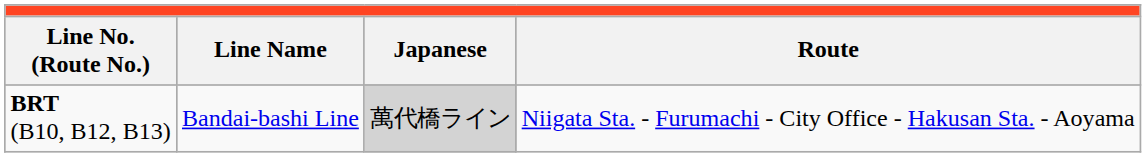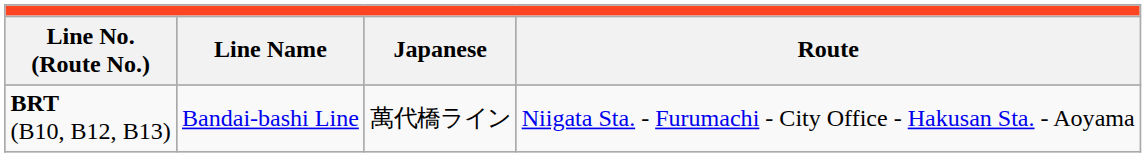(440, 118) lightgrey background -> (440, 118) no background
